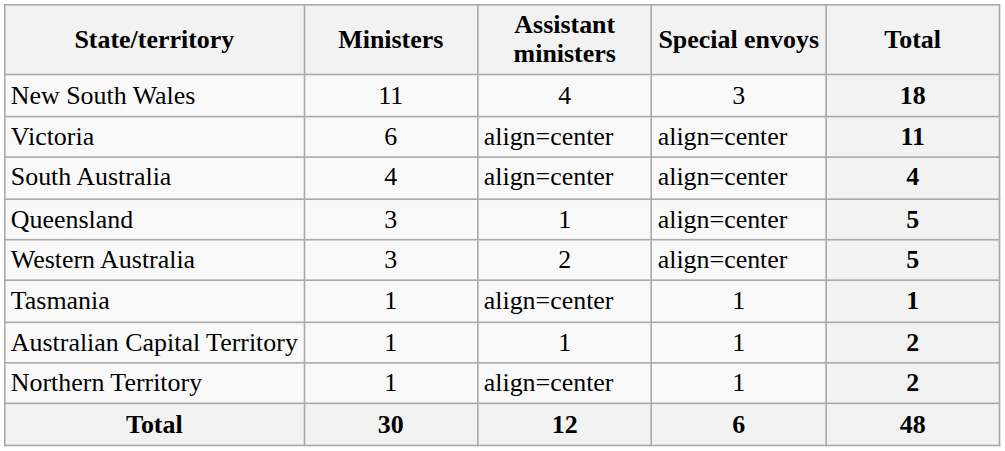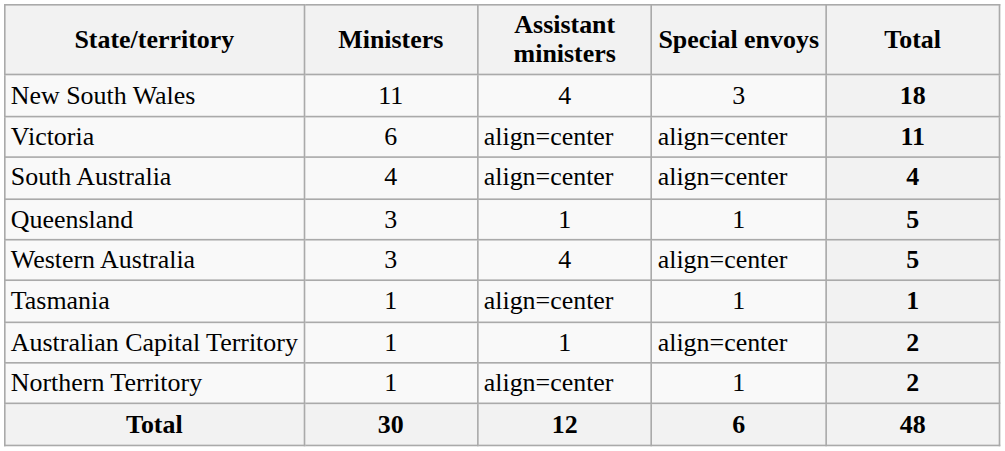(723, 218) align=center -> (739, 218) 1
(565, 259) 2 -> (565, 259) 4
(739, 341) 1 -> (723, 341) align=center
